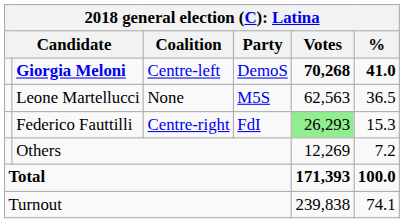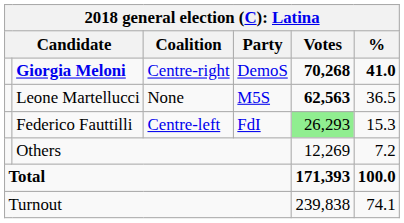(184, 71) Centre-left -> (189, 71) Centre-right
(327, 97) normal -> (327, 97) bold
(189, 124) Centre-right -> (184, 124) Centre-left
